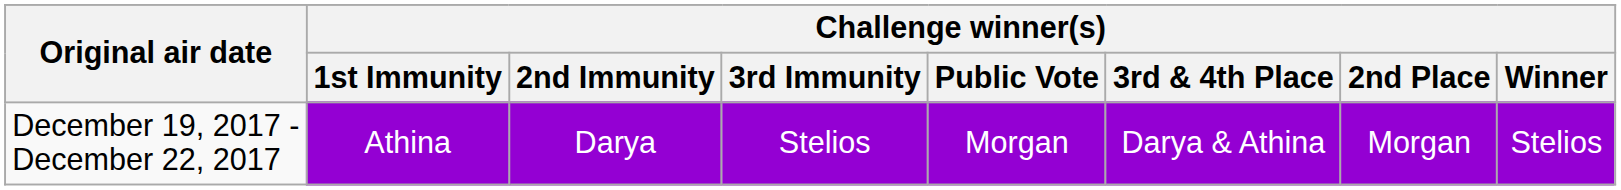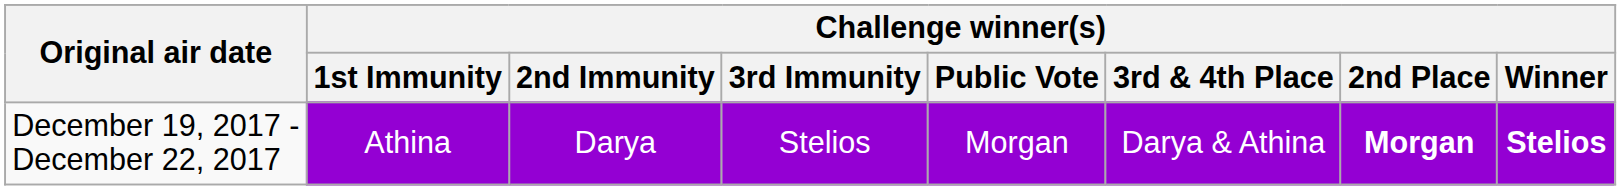(1419, 142) normal -> (1419, 142) bold
(1556, 142) normal -> (1556, 142) bold
